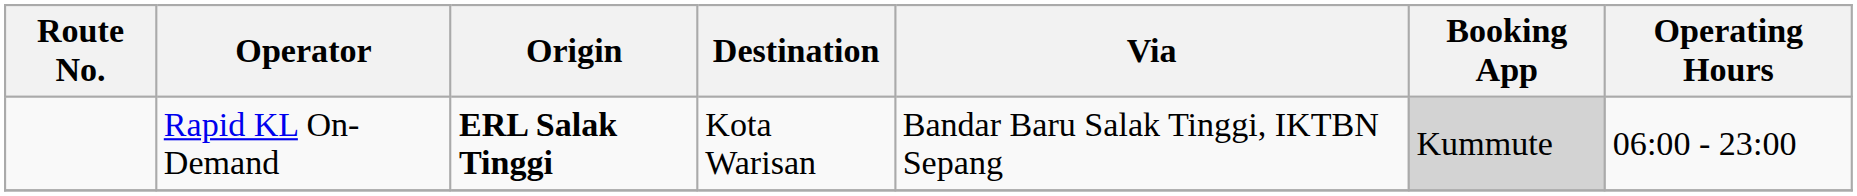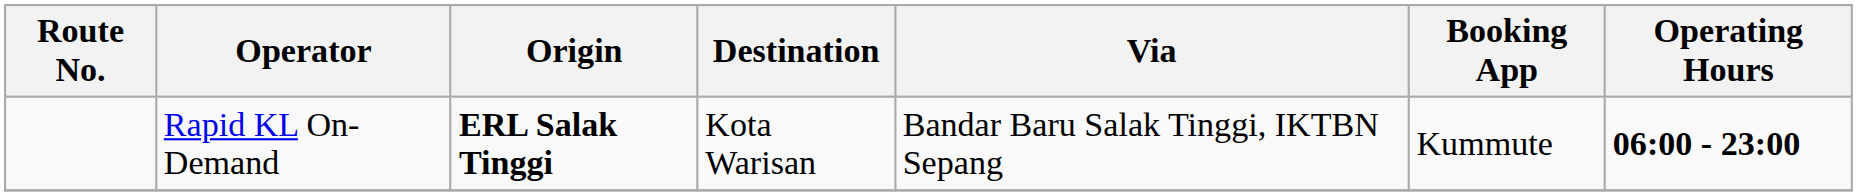(1485, 143) lightgrey background -> (1485, 143) no background
(1705, 143) normal -> (1707, 143) bold
